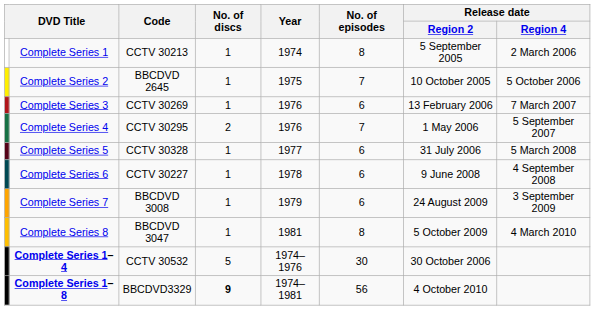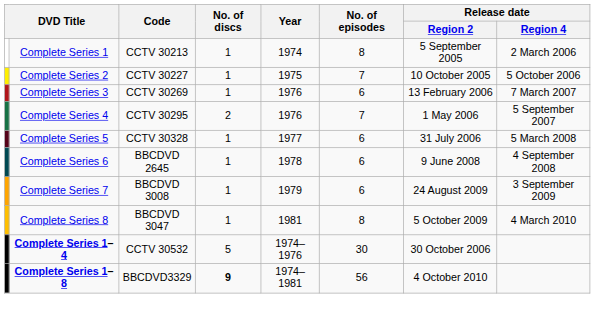(157, 82) BBCDVD 2645 -> (157, 76) CCTV 30227
(157, 174) CCTV 30227 -> (157, 162) BBCDVD 2645
